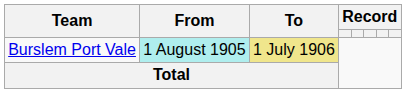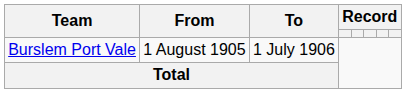(194, 49) paleturquoise background -> (194, 49) no background
(294, 49) khaki background -> (294, 49) no background
